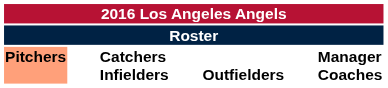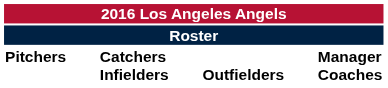(36, 57) lightsalmon background -> (36, 57) no background
